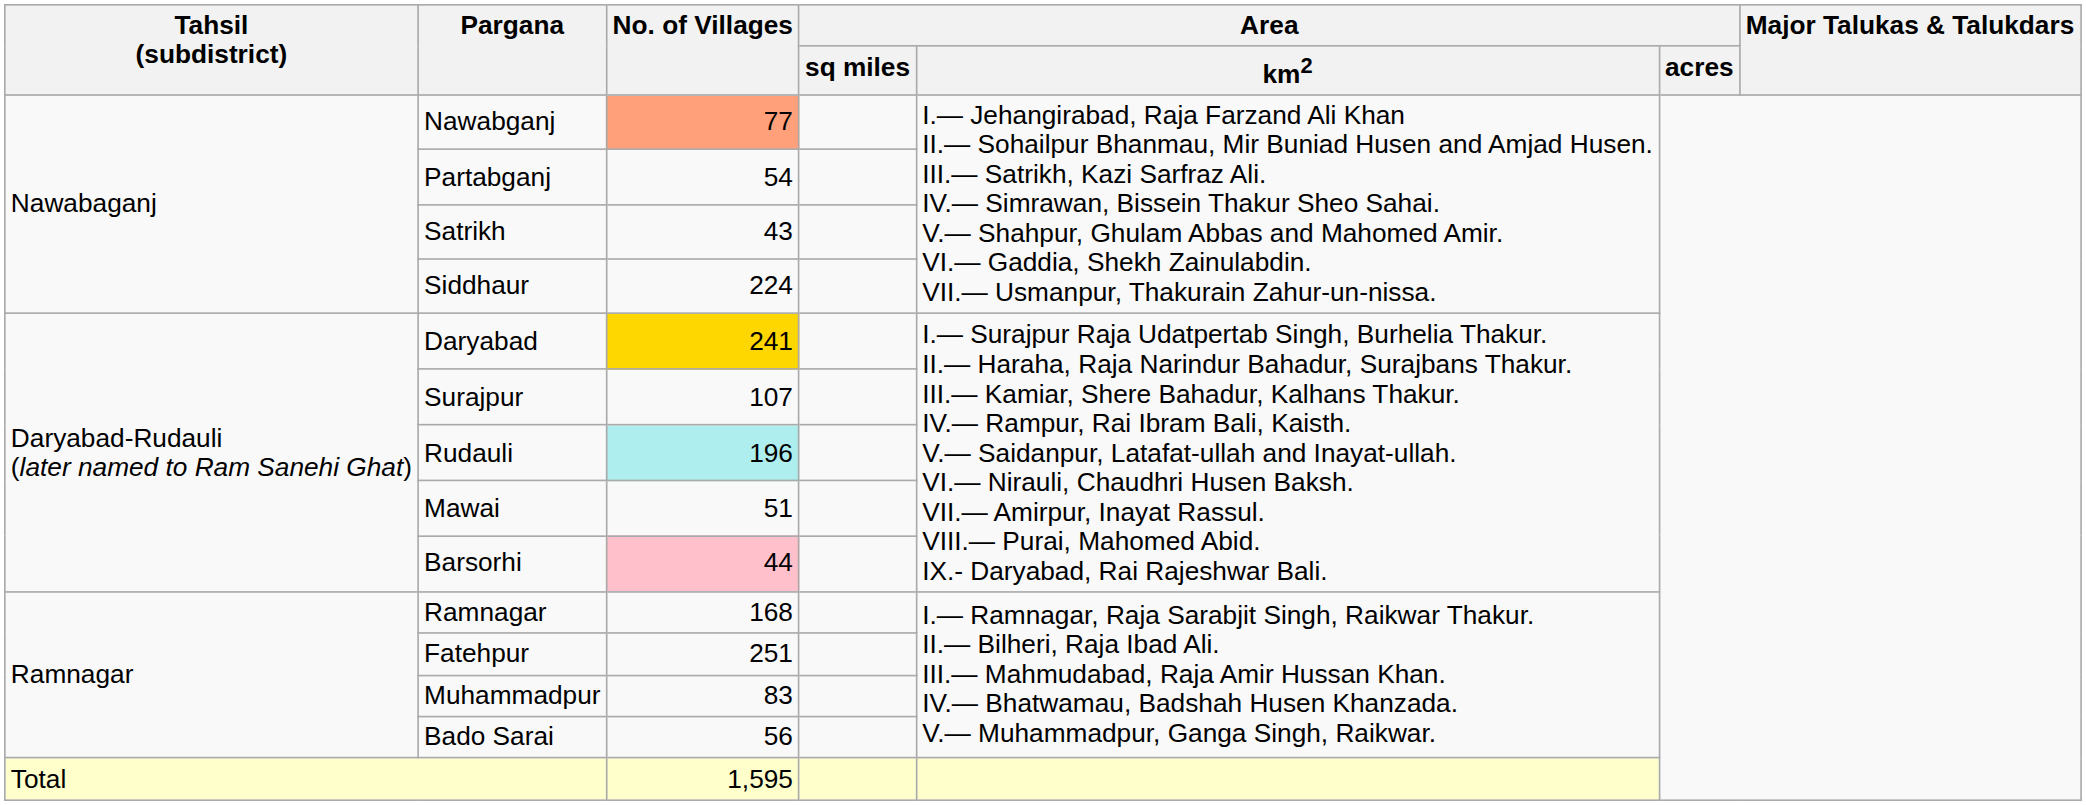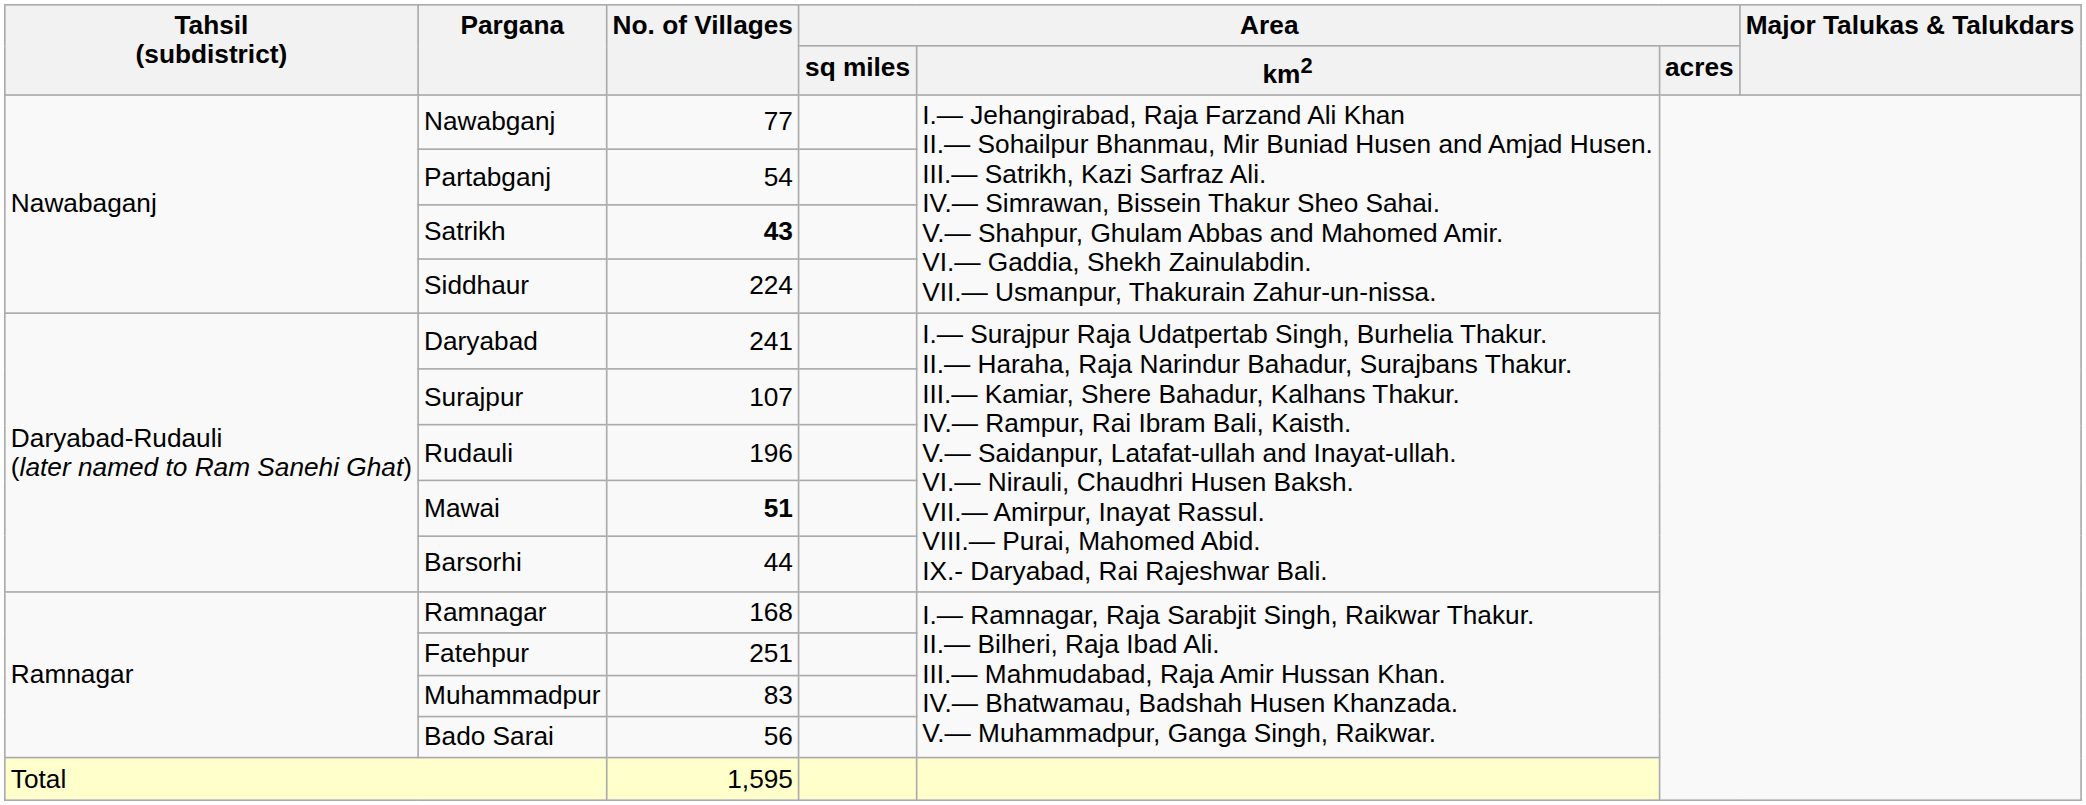(778, 122) lightsalmon background -> (778, 122) no background
(778, 231) normal -> (778, 231) bold
(771, 341) gold background -> (771, 341) no background
(771, 452) paleturquoise background -> (771, 452) no background
(778, 508) normal -> (778, 508) bold
(778, 563) pink background -> (778, 563) no background
